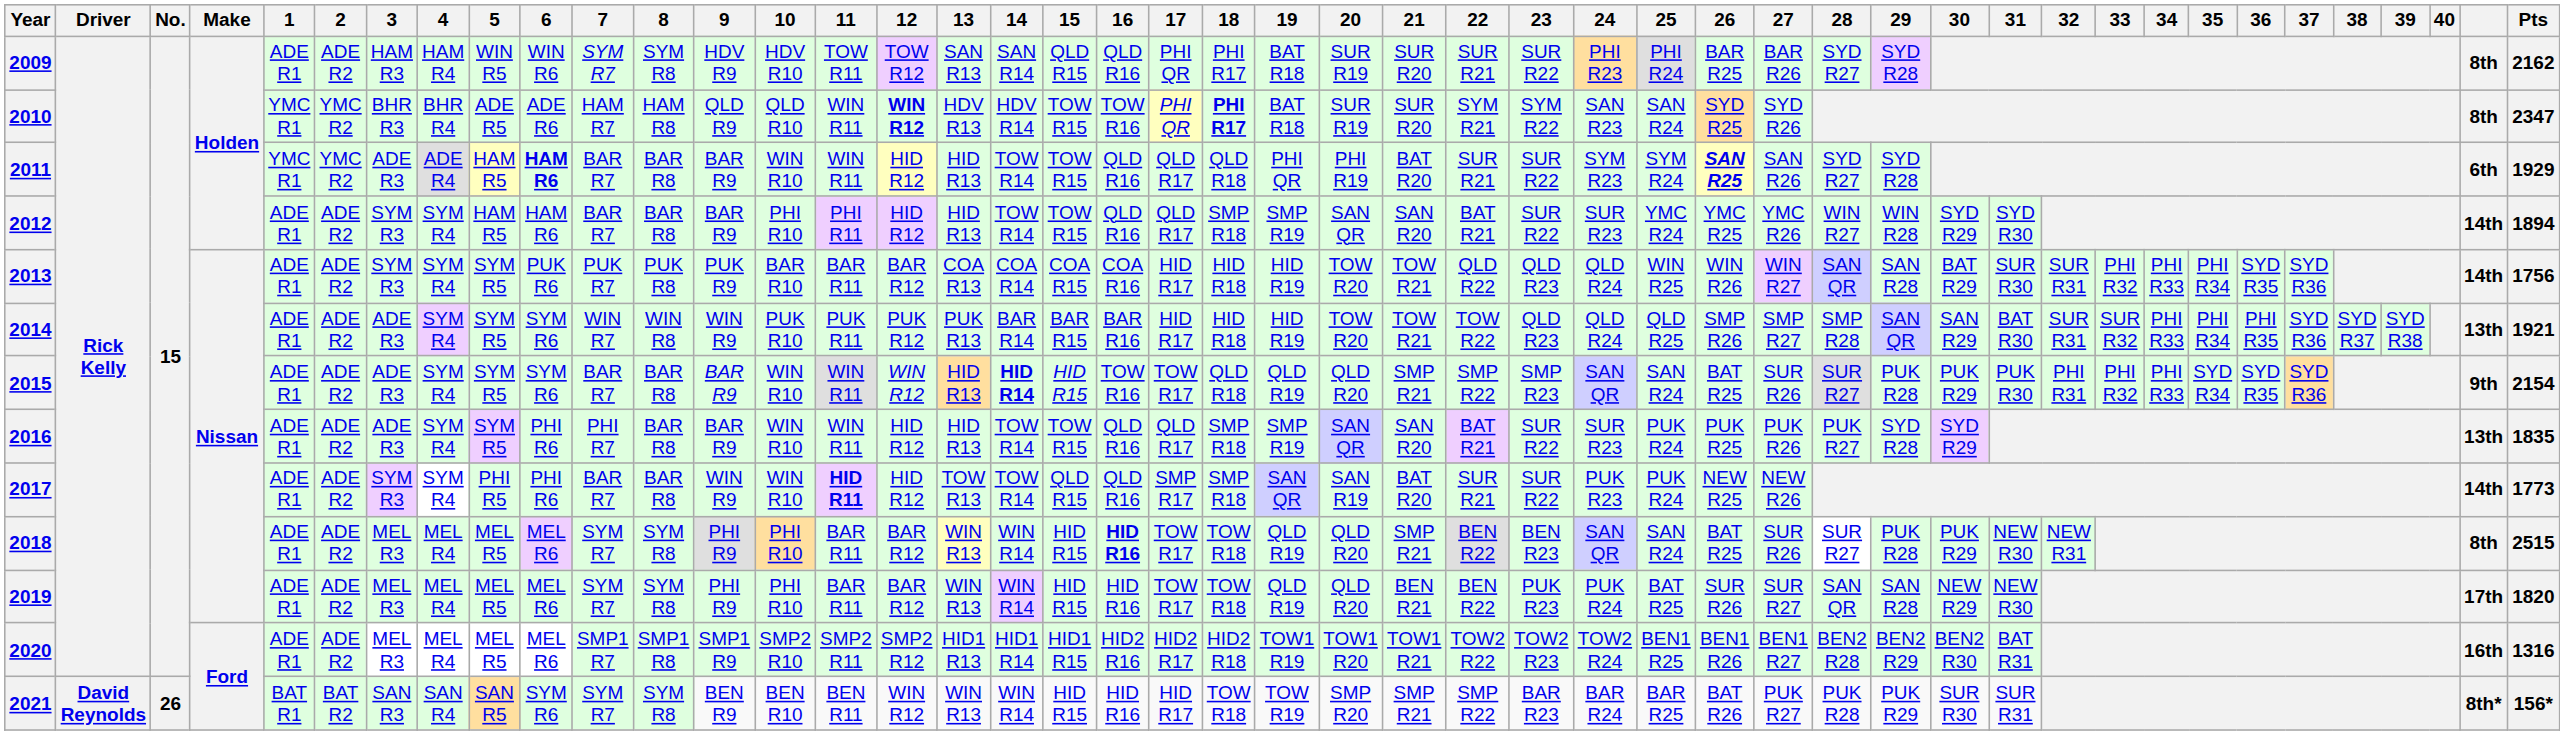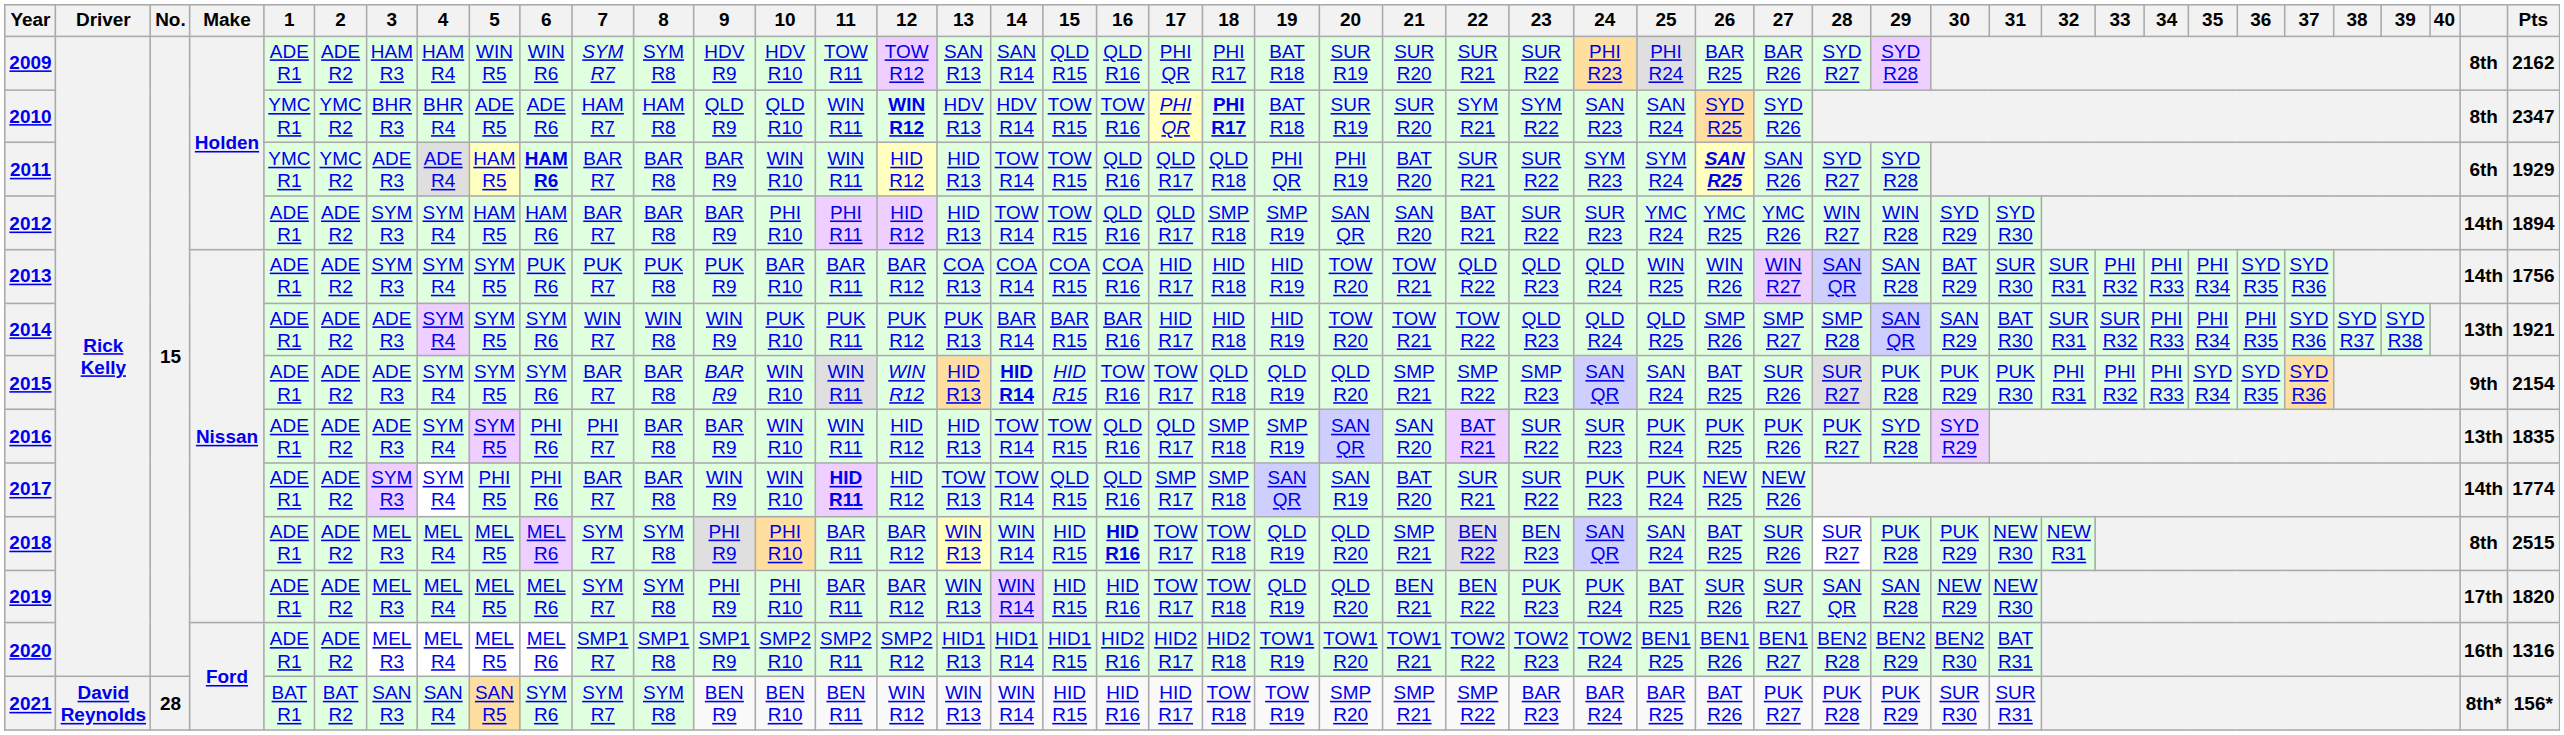(2533, 490) 1773 -> (2533, 490) 1774
(170, 703) 26 -> (170, 703) 28
